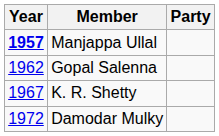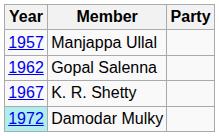(26, 42) bold -> (26, 42) normal
(26, 118) no background -> (26, 118) paleturquoise background
